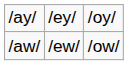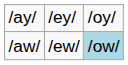(104, 45) no background -> (104, 45) lightblue background
